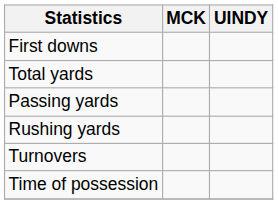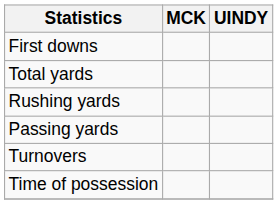rows swapped: (64, 129) <-> (63, 101)
